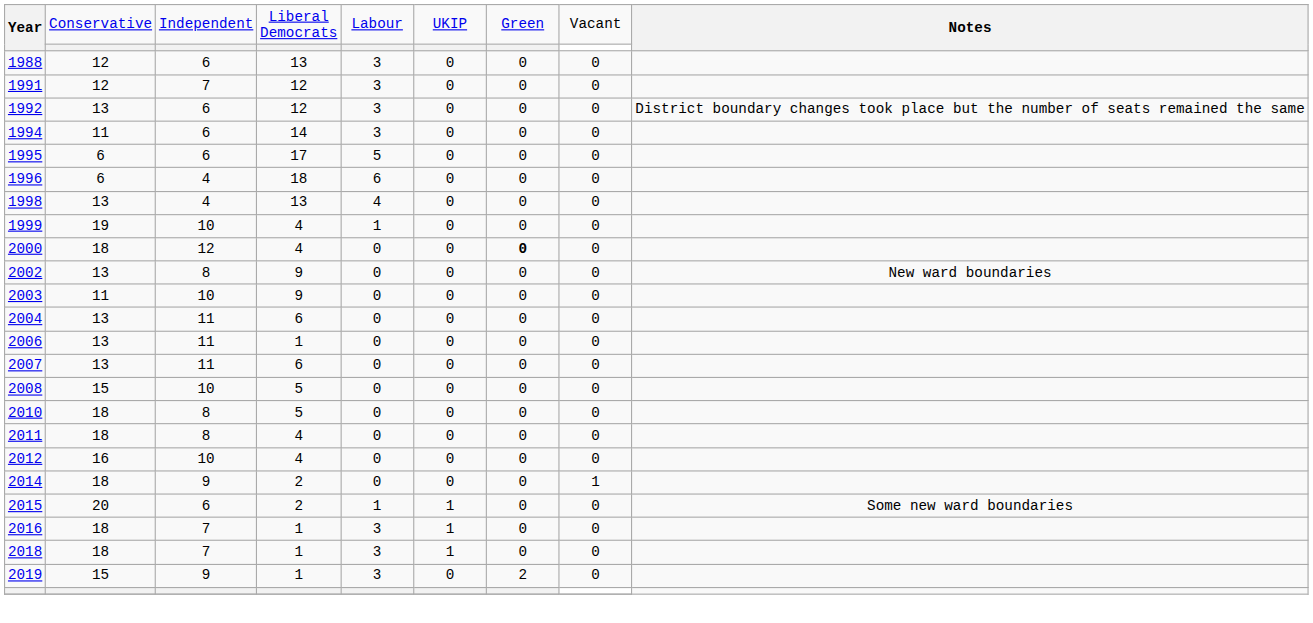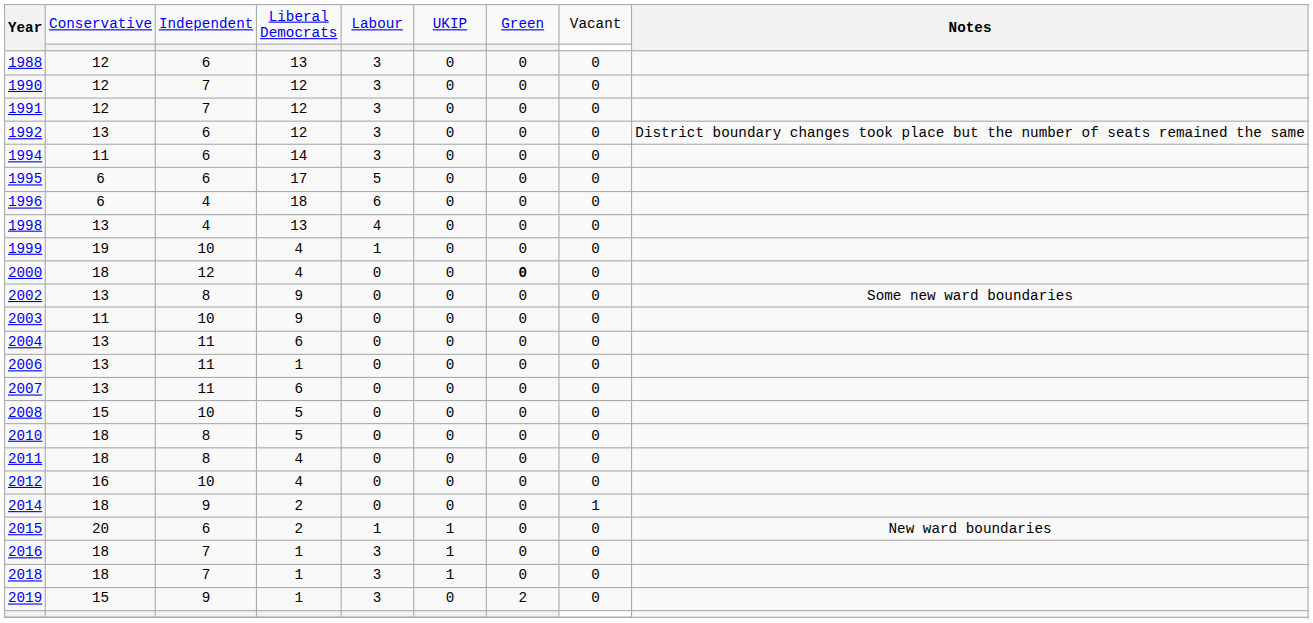+ row: (25, 86)
(970, 273) New ward boundaries -> (970, 296) Some new ward boundaries
(970, 506) Some new ward boundaries -> (970, 529) New ward boundaries
